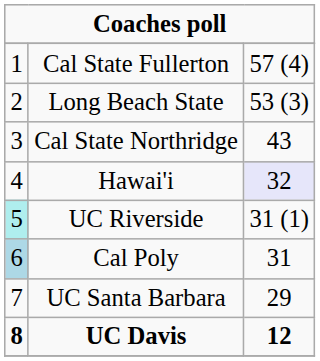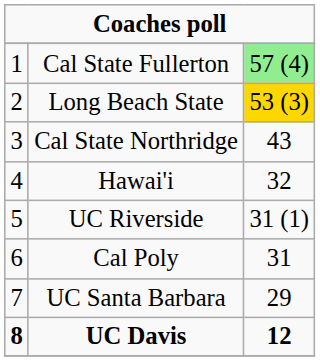(279, 63) no background -> (279, 63) lightgreen background
(279, 102) no background -> (279, 102) gold background
(279, 180) lavender background -> (279, 180) no background
(17, 219) paleturquoise background -> (17, 219) no background
(17, 258) lightblue background -> (17, 258) no background
